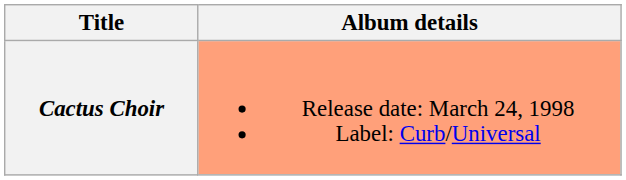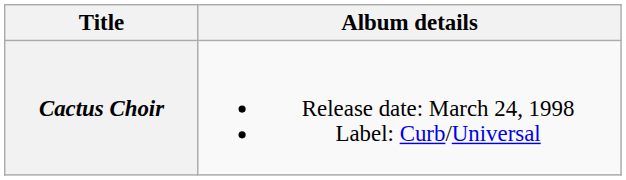(409, 121) lightsalmon background -> (409, 121) no background
